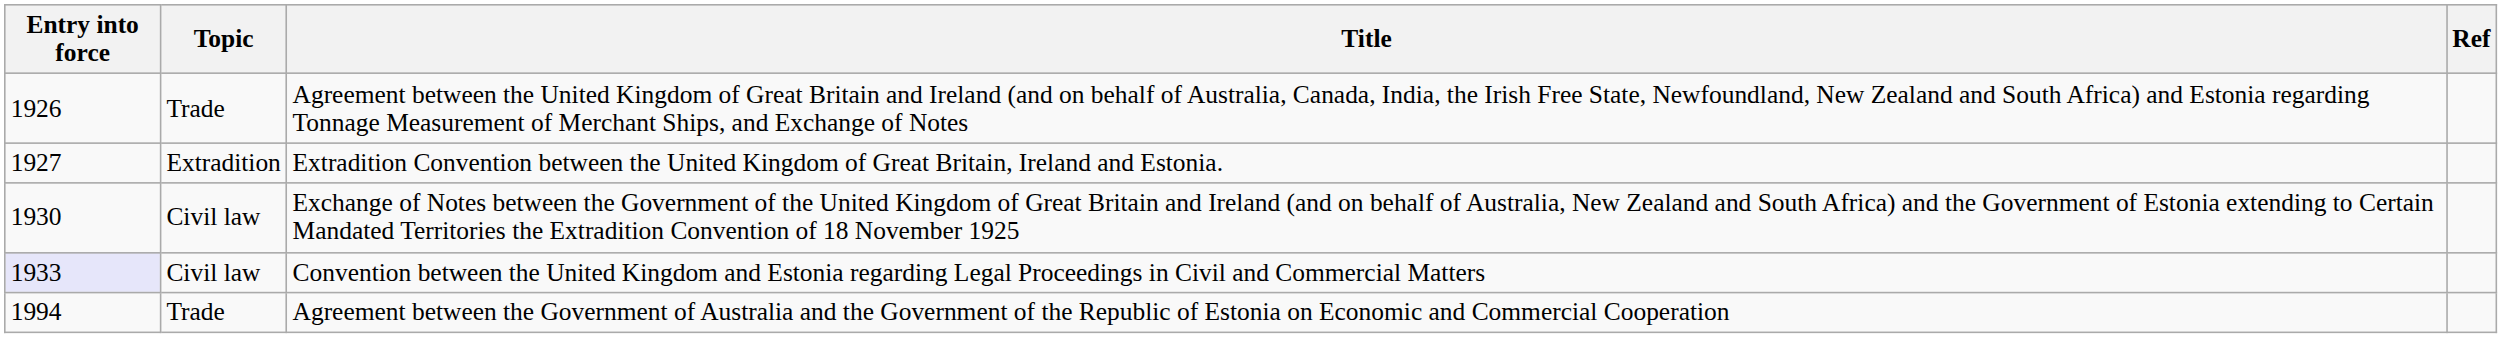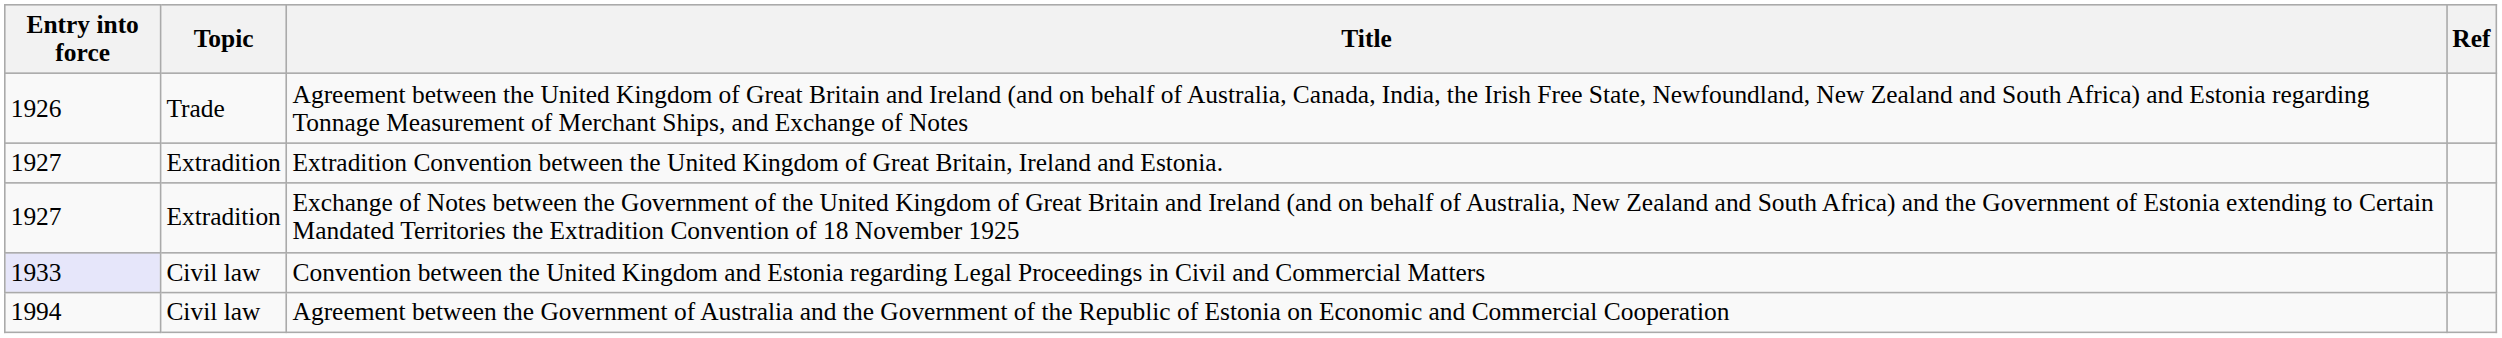(36, 217) 1930 -> (36, 217) 1927
(213, 217) Civil law -> (224, 217) Extradition
(196, 312) Trade -> (213, 312) Civil law
